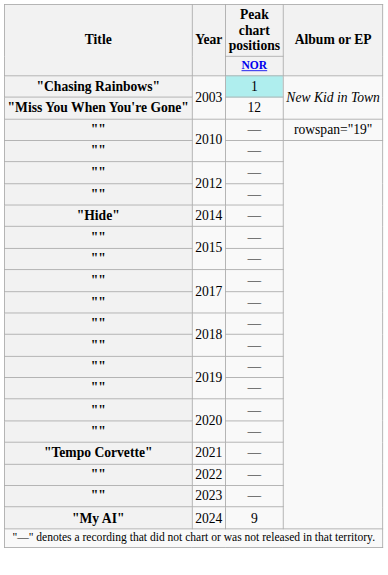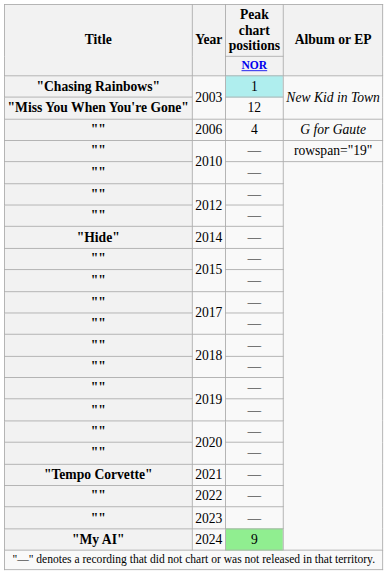+ row: (98, 129)
(254, 517) no background -> (254, 539) lightgreen background
